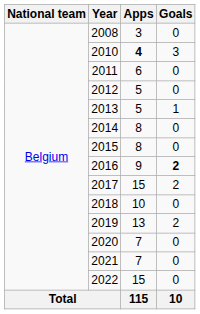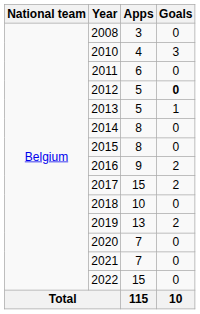(139, 52) bold -> (139, 52) normal
(176, 90) normal -> (176, 90) bold
(176, 166) bold -> (176, 166) normal
